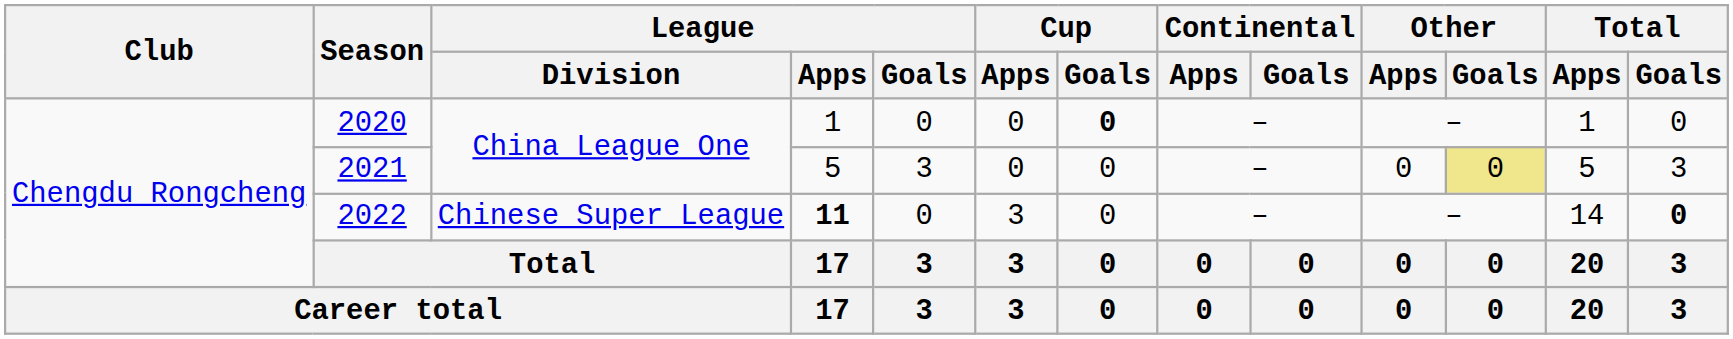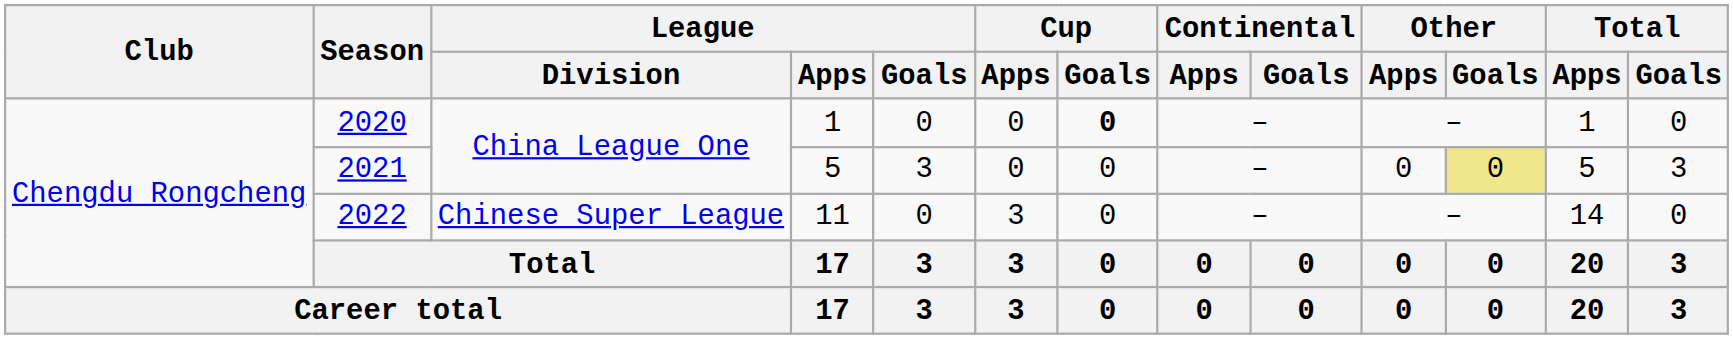(833, 217) bold -> (833, 217) normal
(1679, 217) bold -> (1679, 217) normal
